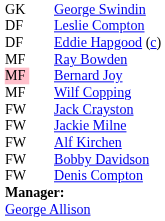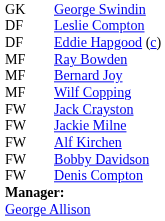(15, 75) pink background -> (15, 75) no background
